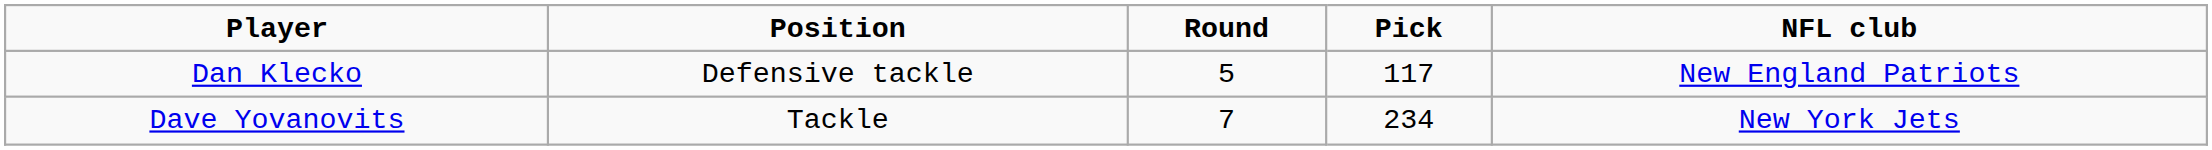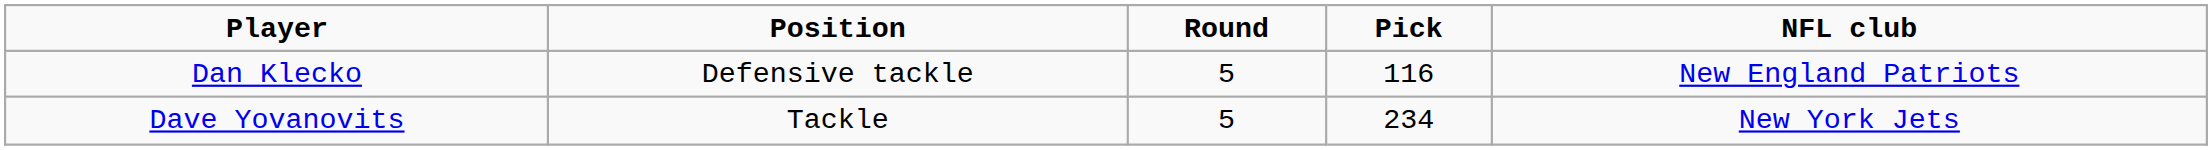(1409, 74) 117 -> (1409, 74) 116
(1227, 121) 7 -> (1227, 121) 5
